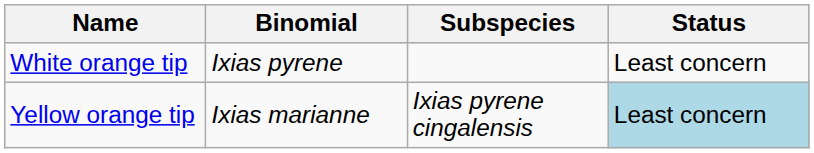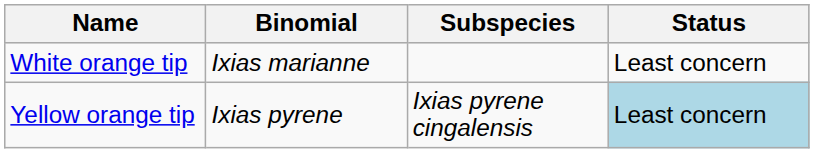(277, 62) Ixias pyrene -> (291, 62) Ixias marianne
(291, 114) Ixias marianne -> (277, 114) Ixias pyrene
